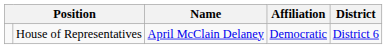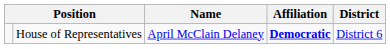(298, 33) normal -> (300, 33) bold
